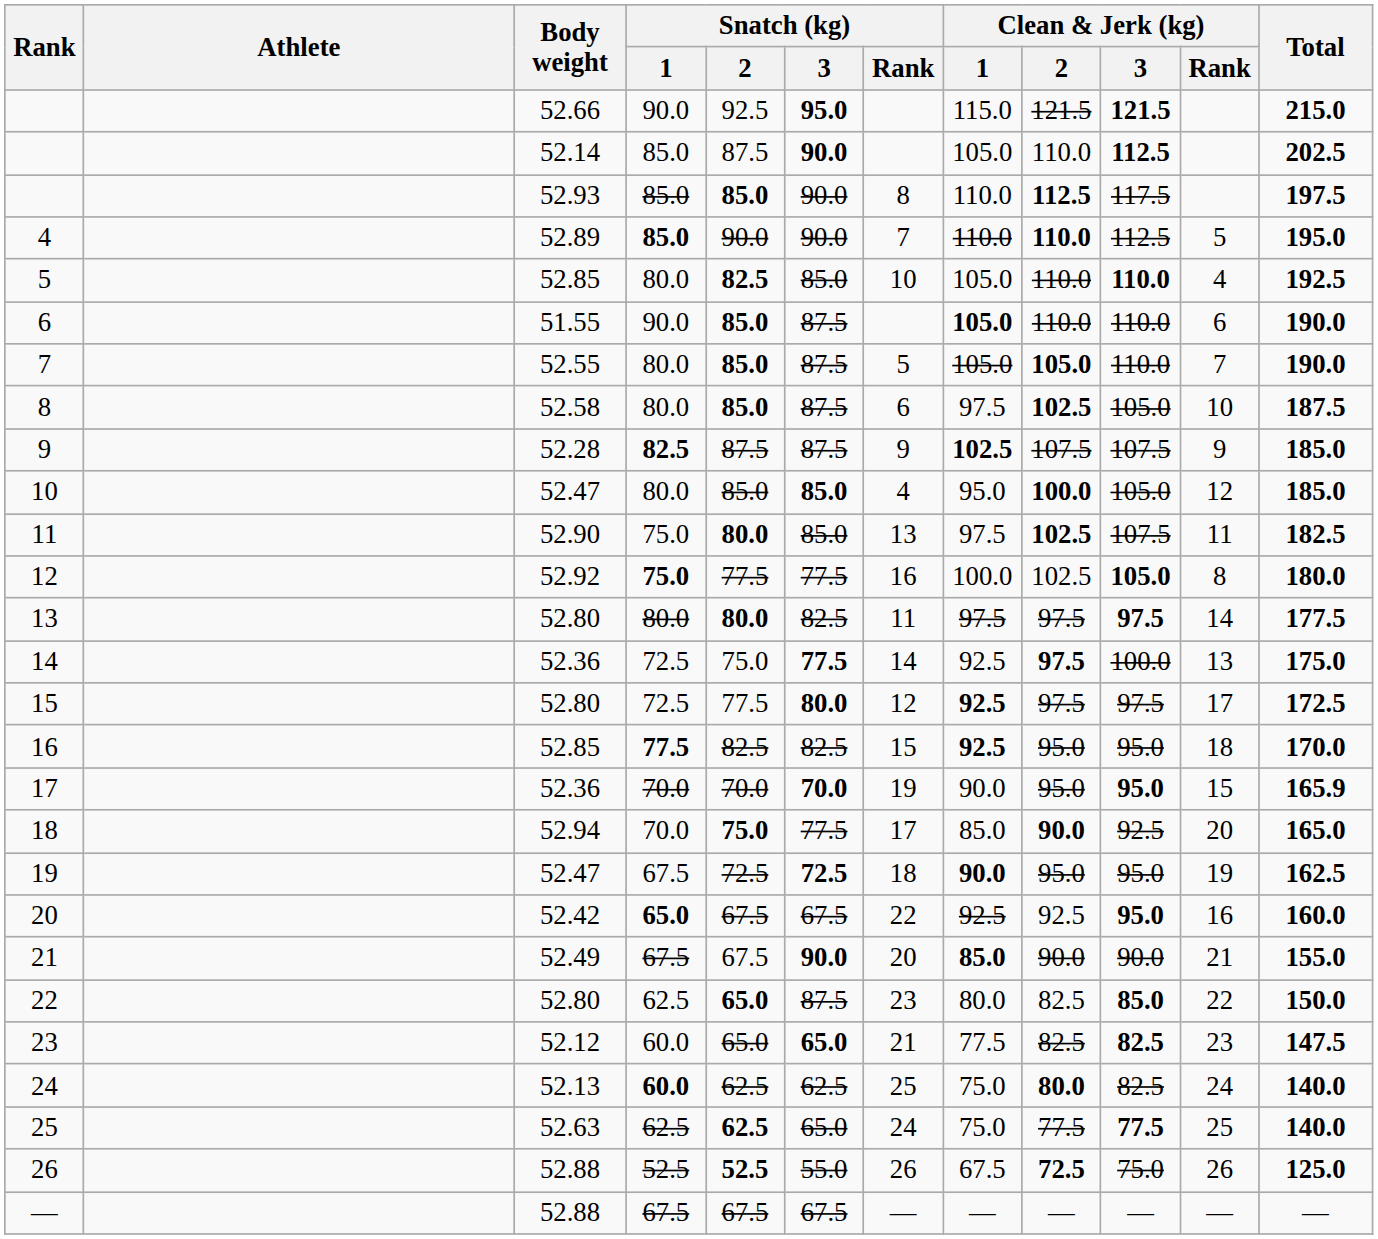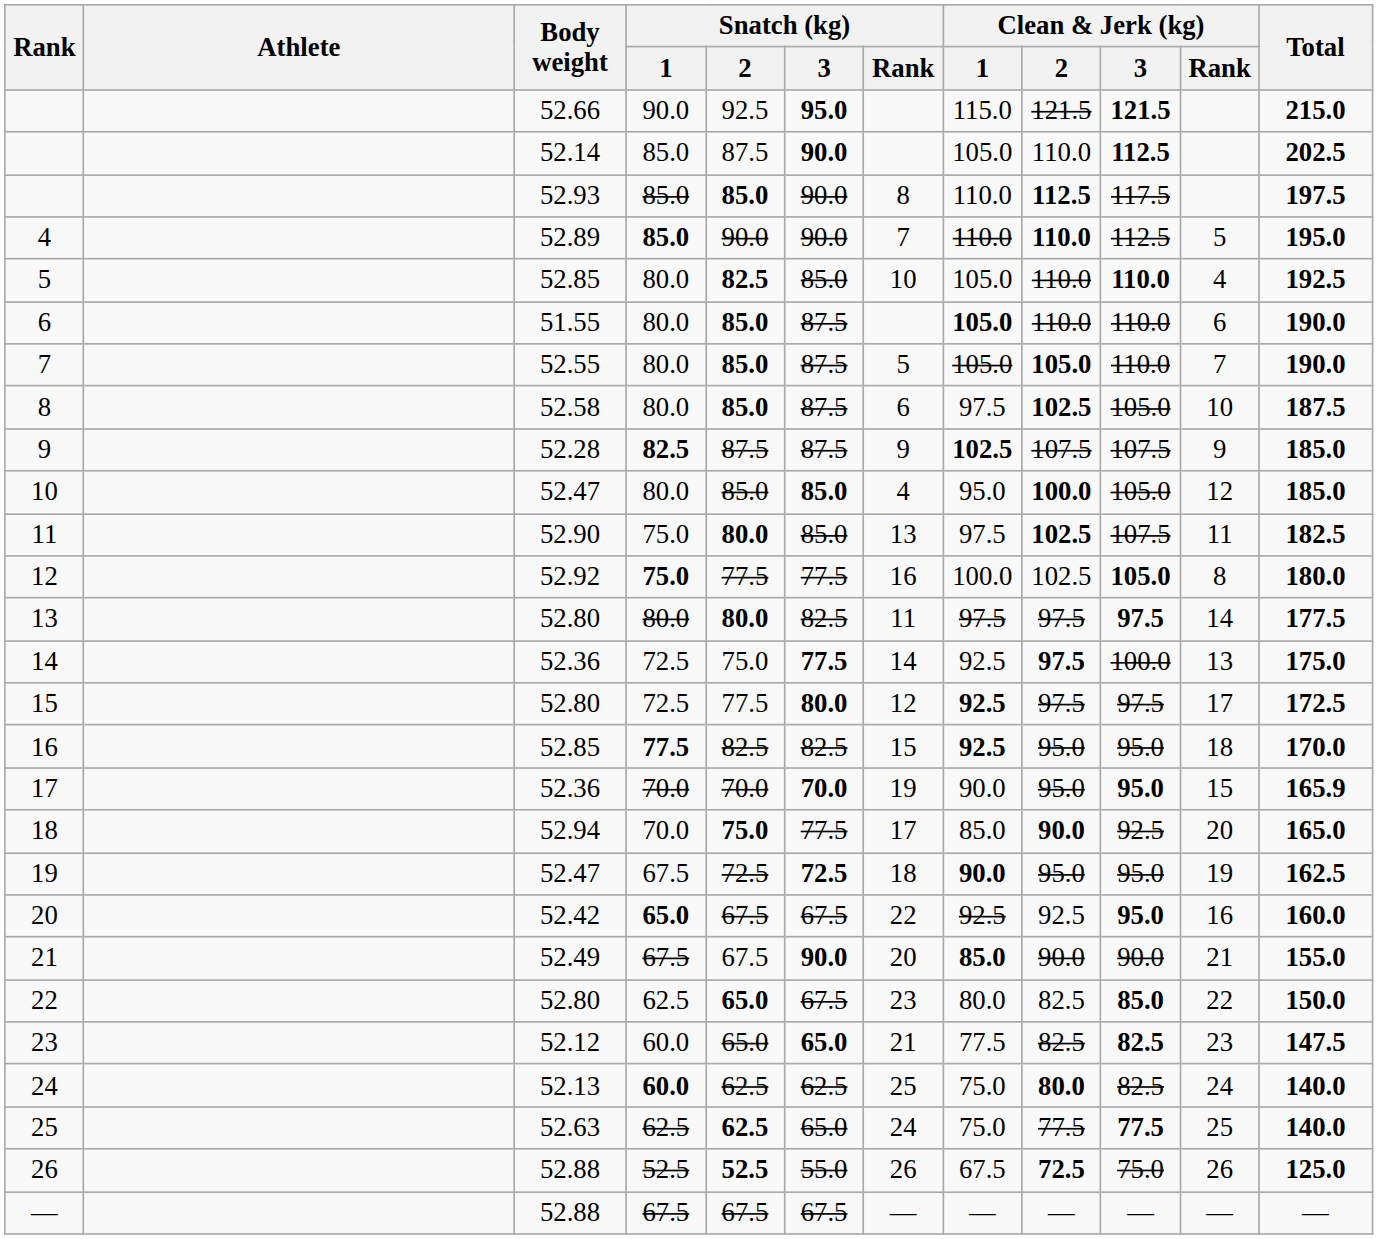(666, 322) 90.0 -> (666, 322) 80.0
(824, 1000) 87.5 -> (824, 1000) 67.5
